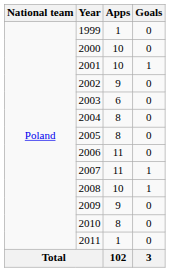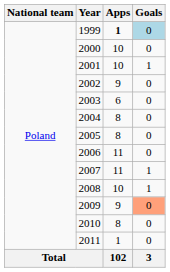(118, 30) normal -> (118, 30) bold
(149, 30) no background -> (149, 30) lightblue background
(149, 205) no background -> (149, 205) lightsalmon background
